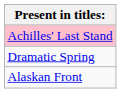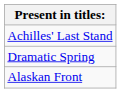(60, 35) pink background -> (60, 35) no background
